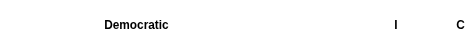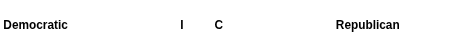+ column: (368, 9)
